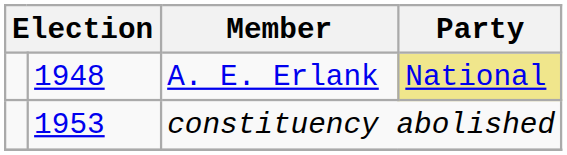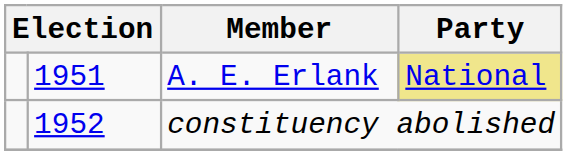(69, 77) 1948 -> (69, 77) 1951
(69, 125) 1953 -> (69, 125) 1952
